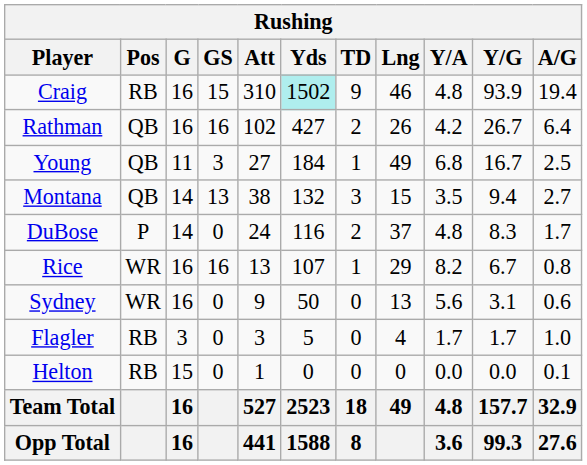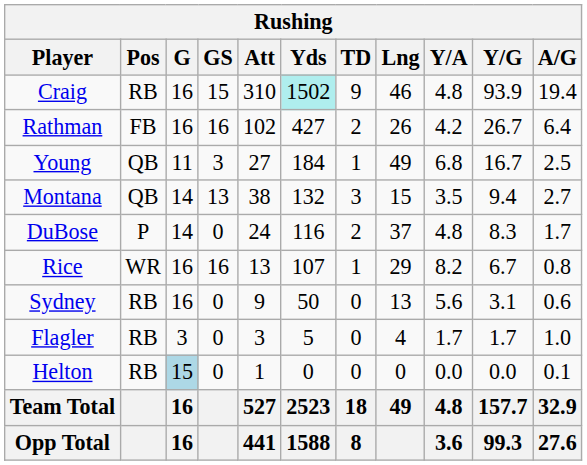(143, 127) QB -> (143, 127) FB
(143, 302) WR -> (143, 302) RB
(182, 372) no background -> (182, 372) lightblue background
